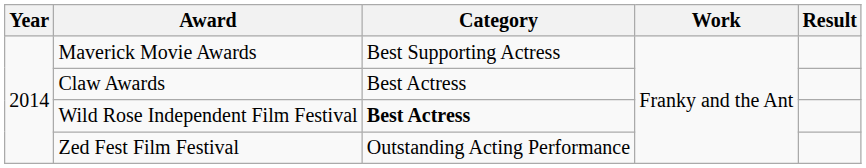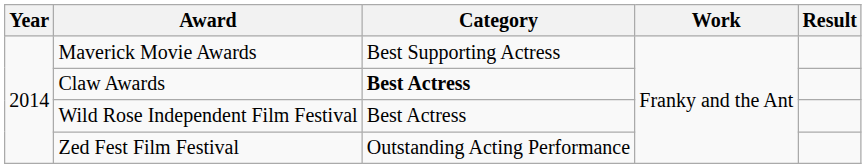(417, 83) normal -> (419, 83) bold
(419, 115) bold -> (417, 115) normal
